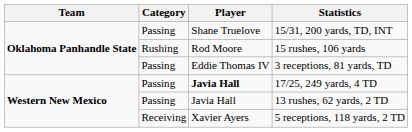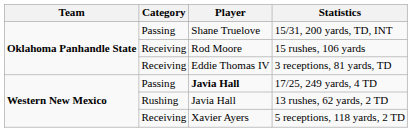(160, 48) Rushing -> (164, 48) Receiving
(158, 65) Passing -> (164, 65) Receiving
(158, 100) Passing -> (160, 100) Rushing
